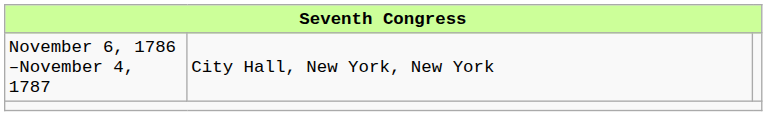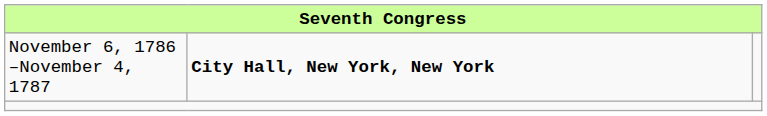(343, 67) normal -> (343, 67) bold
